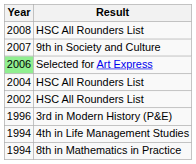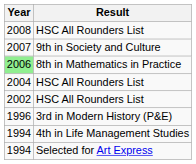(94, 64) Selected for Art Express -> (109, 64) 8th in Mathematics in Practice
(109, 151) 8th in Mathematics in Practice -> (94, 151) Selected for Art Express
